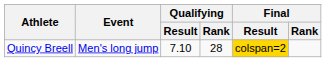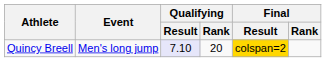(181, 49) no background -> (181, 49) lavender background
(216, 49) 28 -> (216, 49) 20
